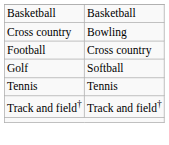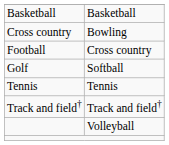+ row: (111, 126)
